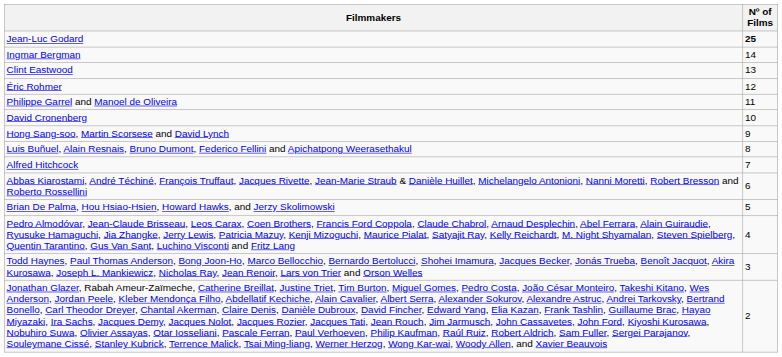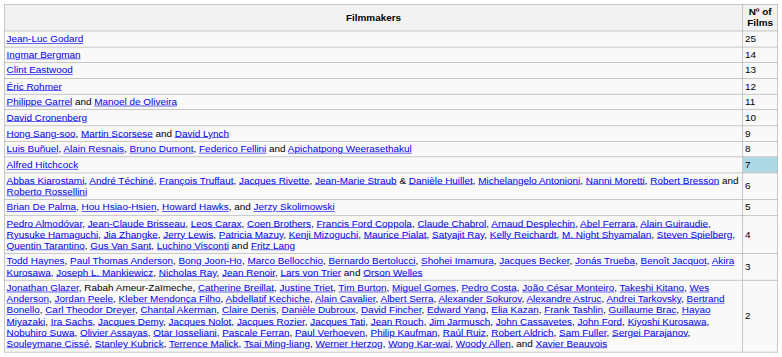(751, 39) bold -> (751, 39) normal
(748, 165) no background -> (748, 165) lightblue background
